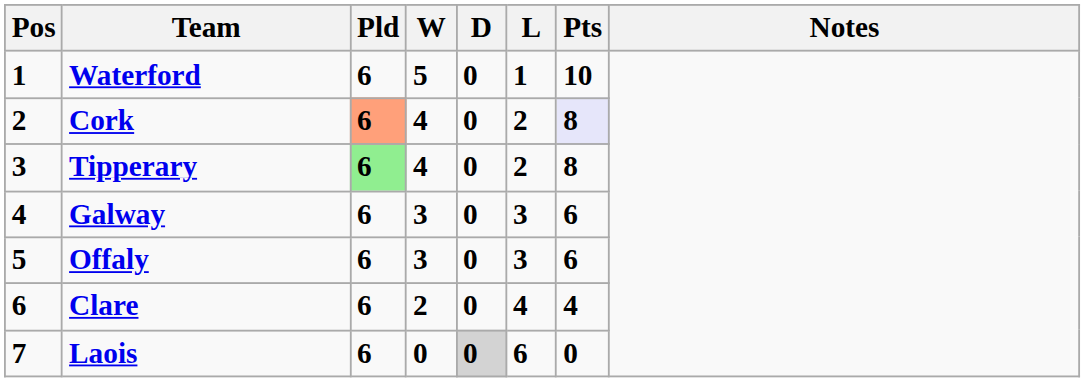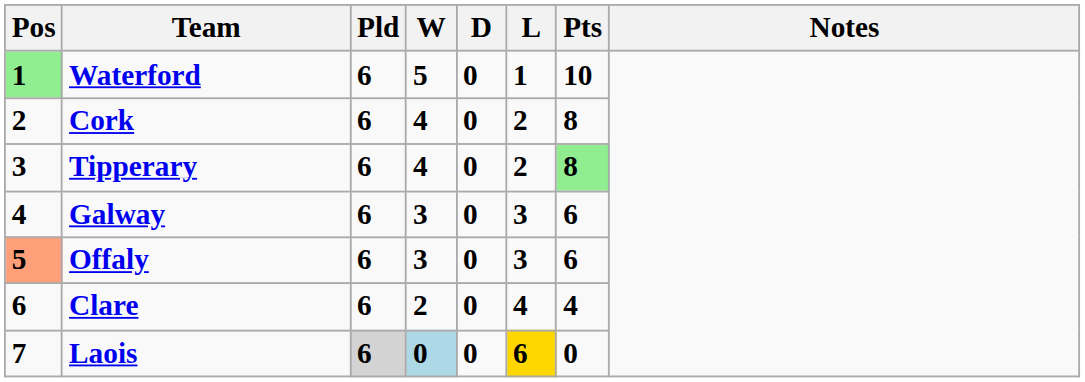(19, 74) no background -> (19, 74) lightgreen background
(364, 120) lightsalmon background -> (364, 120) no background
(570, 120) lavender background -> (570, 120) no background
(364, 167) lightgreen background -> (364, 167) no background
(570, 167) no background -> (570, 167) lightgreen background
(19, 259) no background -> (19, 259) lightsalmon background
(364, 352) no background -> (364, 352) lightgrey background
(420, 352) no background -> (420, 352) lightblue background
(470, 352) lightgrey background -> (470, 352) no background
(520, 352) no background -> (520, 352) gold background
